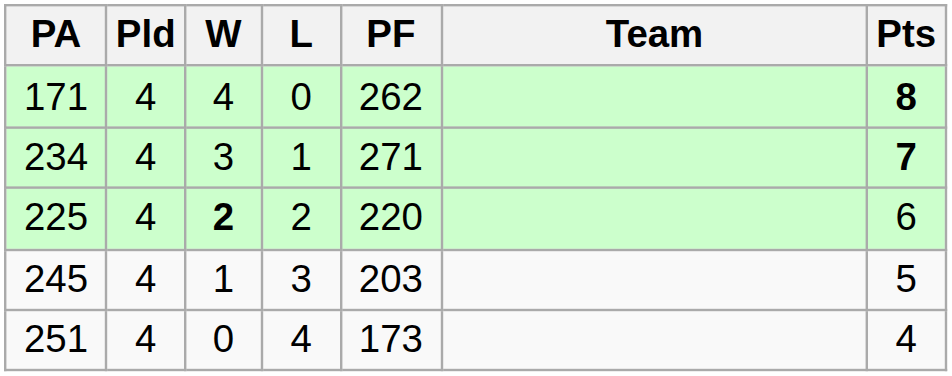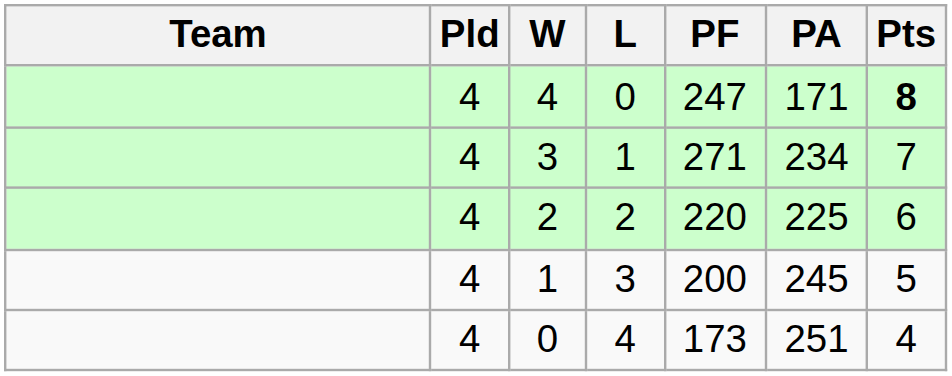columns swapped: (655, 34) <-> (56, 34)
(391, 95) 262 -> (715, 95) 247
(906, 156) bold -> (906, 156) normal
(223, 217) bold -> (547, 217) normal
(391, 278) 203 -> (715, 278) 200
